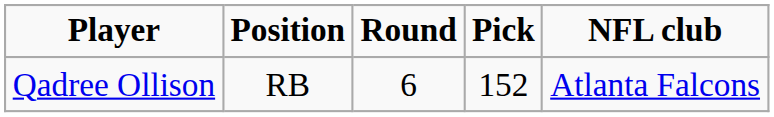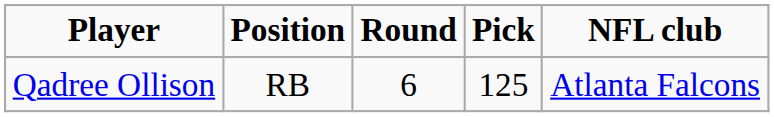(503, 83) 152 -> (503, 83) 125
